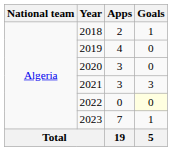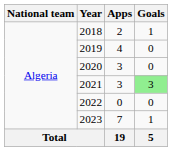(151, 84) no background -> (151, 84) lightgreen background
(151, 102) lightyellow background -> (151, 102) no background
